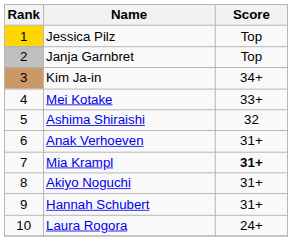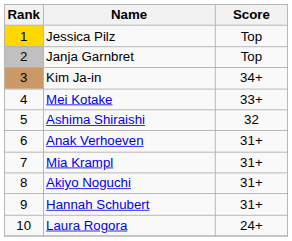(251, 162) bold -> (251, 162) normal
